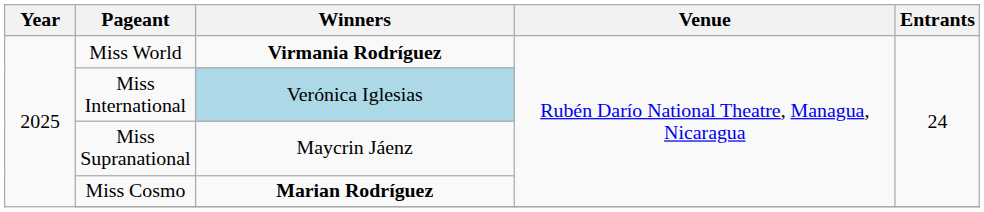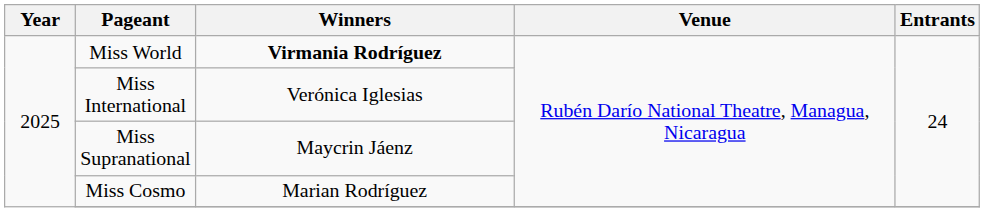(355, 94) lightblue background -> (355, 94) no background
(355, 190) bold -> (355, 190) normal
